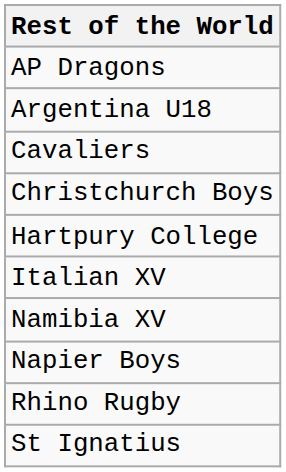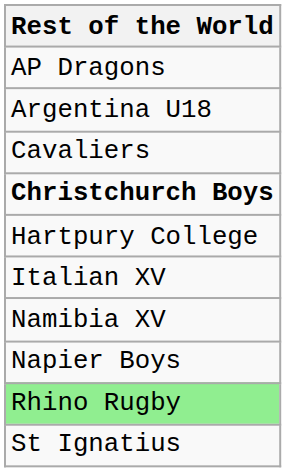(142, 194) normal -> (142, 194) bold
(96, 404) no background -> (96, 404) lightgreen background
